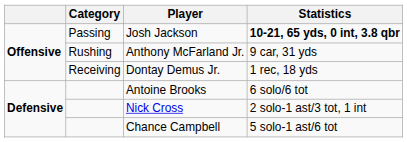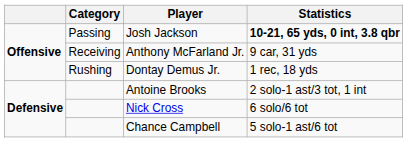(90, 52) Rushing -> (94, 52) Receiving
(94, 71) Receiving -> (90, 71) Rushing
(279, 89) 6 solo/6 tot -> (308, 89) 2 solo-1 ast/3 tot, 1 int
(308, 108) 2 solo-1 ast/3 tot, 1 int -> (279, 108) 6 solo/6 tot
